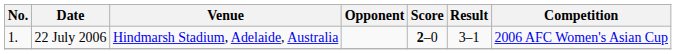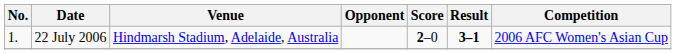(469, 37) normal -> (469, 37) bold
